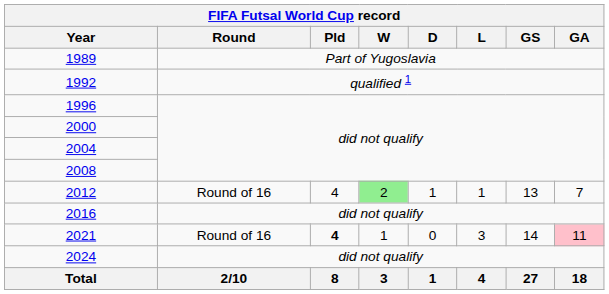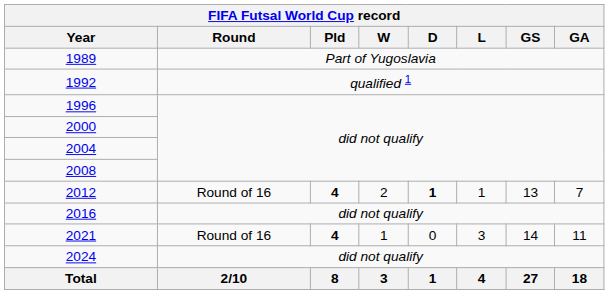(335, 192) normal -> (335, 192) bold
(384, 192) lightgreen background -> (384, 192) no background
(433, 192) normal -> (433, 192) bold
(579, 235) pink background -> (579, 235) no background
